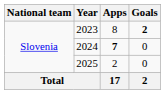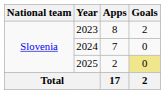(145, 30) bold -> (145, 30) normal
(115, 47) bold -> (115, 47) normal
(145, 64) no background -> (145, 64) khaki background
